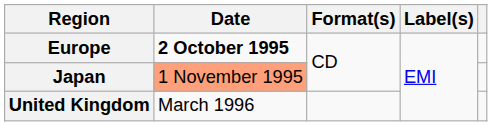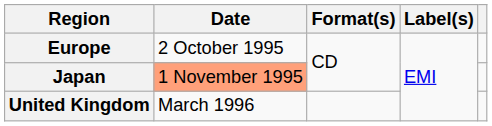(223, 47) bold -> (221, 47) normal
